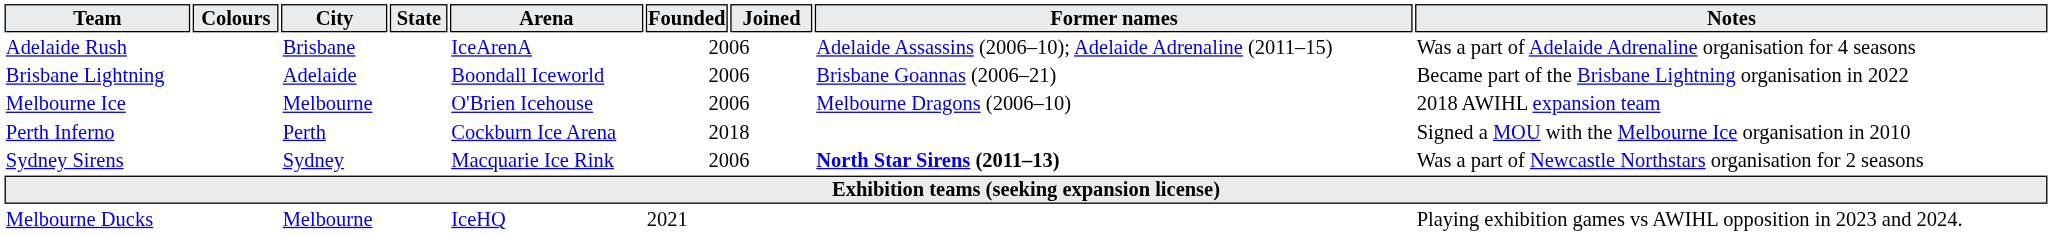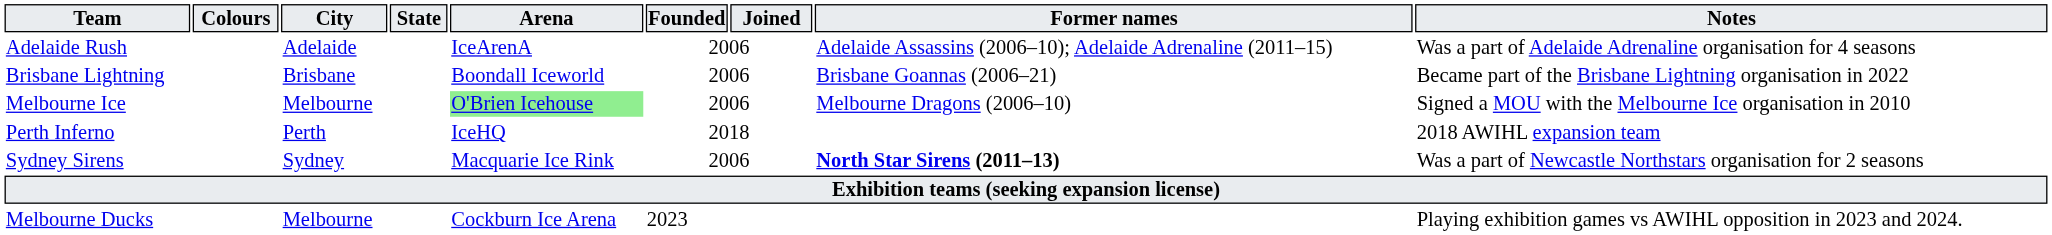(319, 47) Brisbane -> (320, 47) Adelaide
(320, 75) Adelaide -> (319, 75) Brisbane
(522, 103) no background -> (522, 103) lightgreen background
(1539, 103) 2018 AWIHL expansion team -> (1664, 103) Signed a MOU with the Melbourne Ice organisation in 2010
(534, 131) Cockburn Ice Arena -> (479, 131) IceHQ
(1664, 131) Signed a MOU with the Melbourne Ice organisation in 2010 -> (1539, 131) 2018 AWIHL expansion team
(479, 219) IceHQ -> (534, 219) Cockburn Ice Arena
(667, 219) 2021 -> (667, 219) 2023
